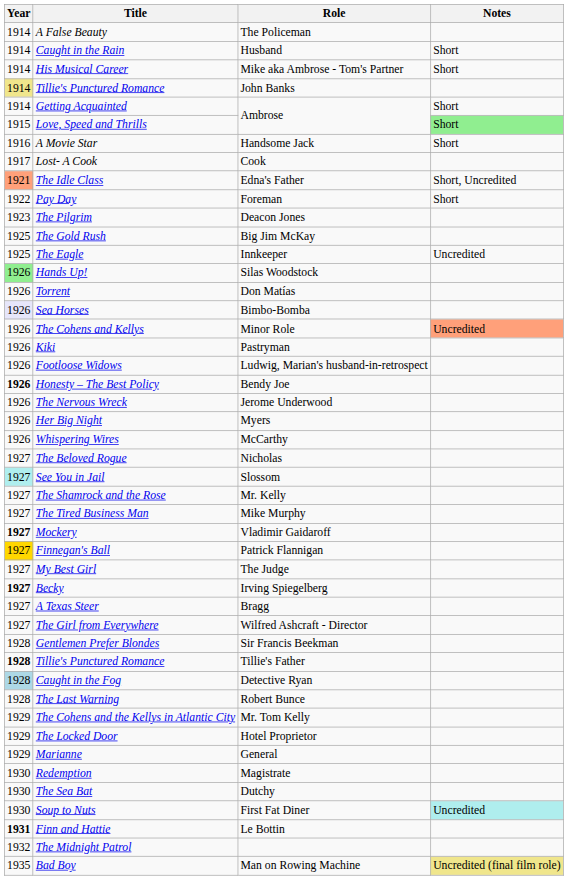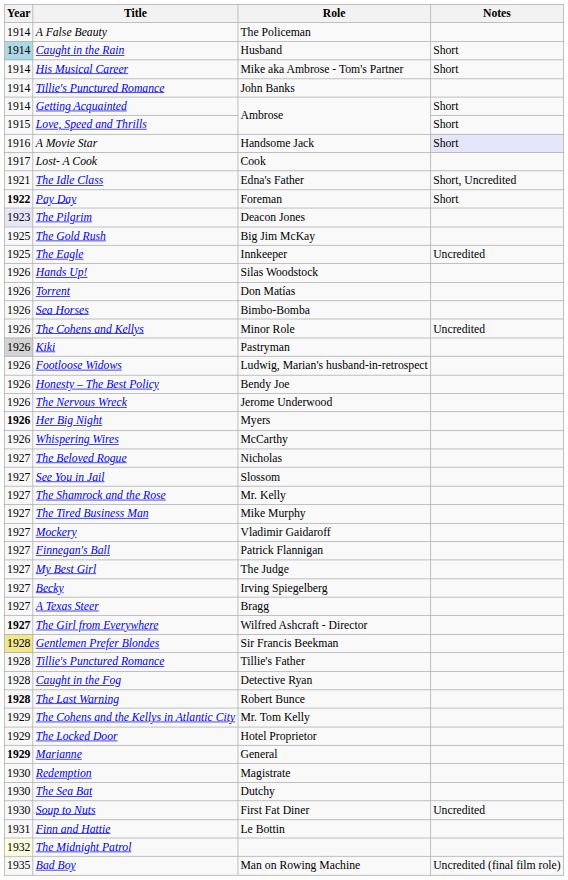(19, 50) no background -> (19, 50) lightblue background
(19, 87) khaki background -> (19, 87) no background
(446, 124) lightgreen background -> (446, 124) no background
(446, 143) no background -> (446, 143) lavender background
(19, 180) lightsalmon background -> (19, 180) no background
(19, 198) normal -> (19, 198) bold
(19, 217) no background -> (19, 217) lavender background
(19, 273) lightgreen background -> (19, 273) no background
(19, 310) lavender background -> (19, 310) no background
(459, 328) lightsalmon background -> (459, 328) no background
(19, 347) no background -> (19, 347) lightgrey background
(19, 384) bold -> (19, 384) normal
(19, 421) normal -> (19, 421) bold
(19, 476) paleturquoise background -> (19, 476) no background
(19, 532) bold -> (19, 532) normal
(19, 550) gold background -> (19, 550) no background
(19, 587) bold -> (19, 587) normal
(19, 625) normal -> (19, 625) bold
(19, 643) no background -> (19, 643) khaki background
(19, 662) bold -> (19, 662) normal
(19, 680) lightblue background -> (19, 680) no background
(19, 699) normal -> (19, 699) bold
(19, 754) normal -> (19, 754) bold
(459, 810) paleturquoise background -> (459, 810) no background
(19, 828) bold -> (19, 828) normal
(19, 847) no background -> (19, 847) lightyellow background
(497, 865) khaki background -> (497, 865) no background
